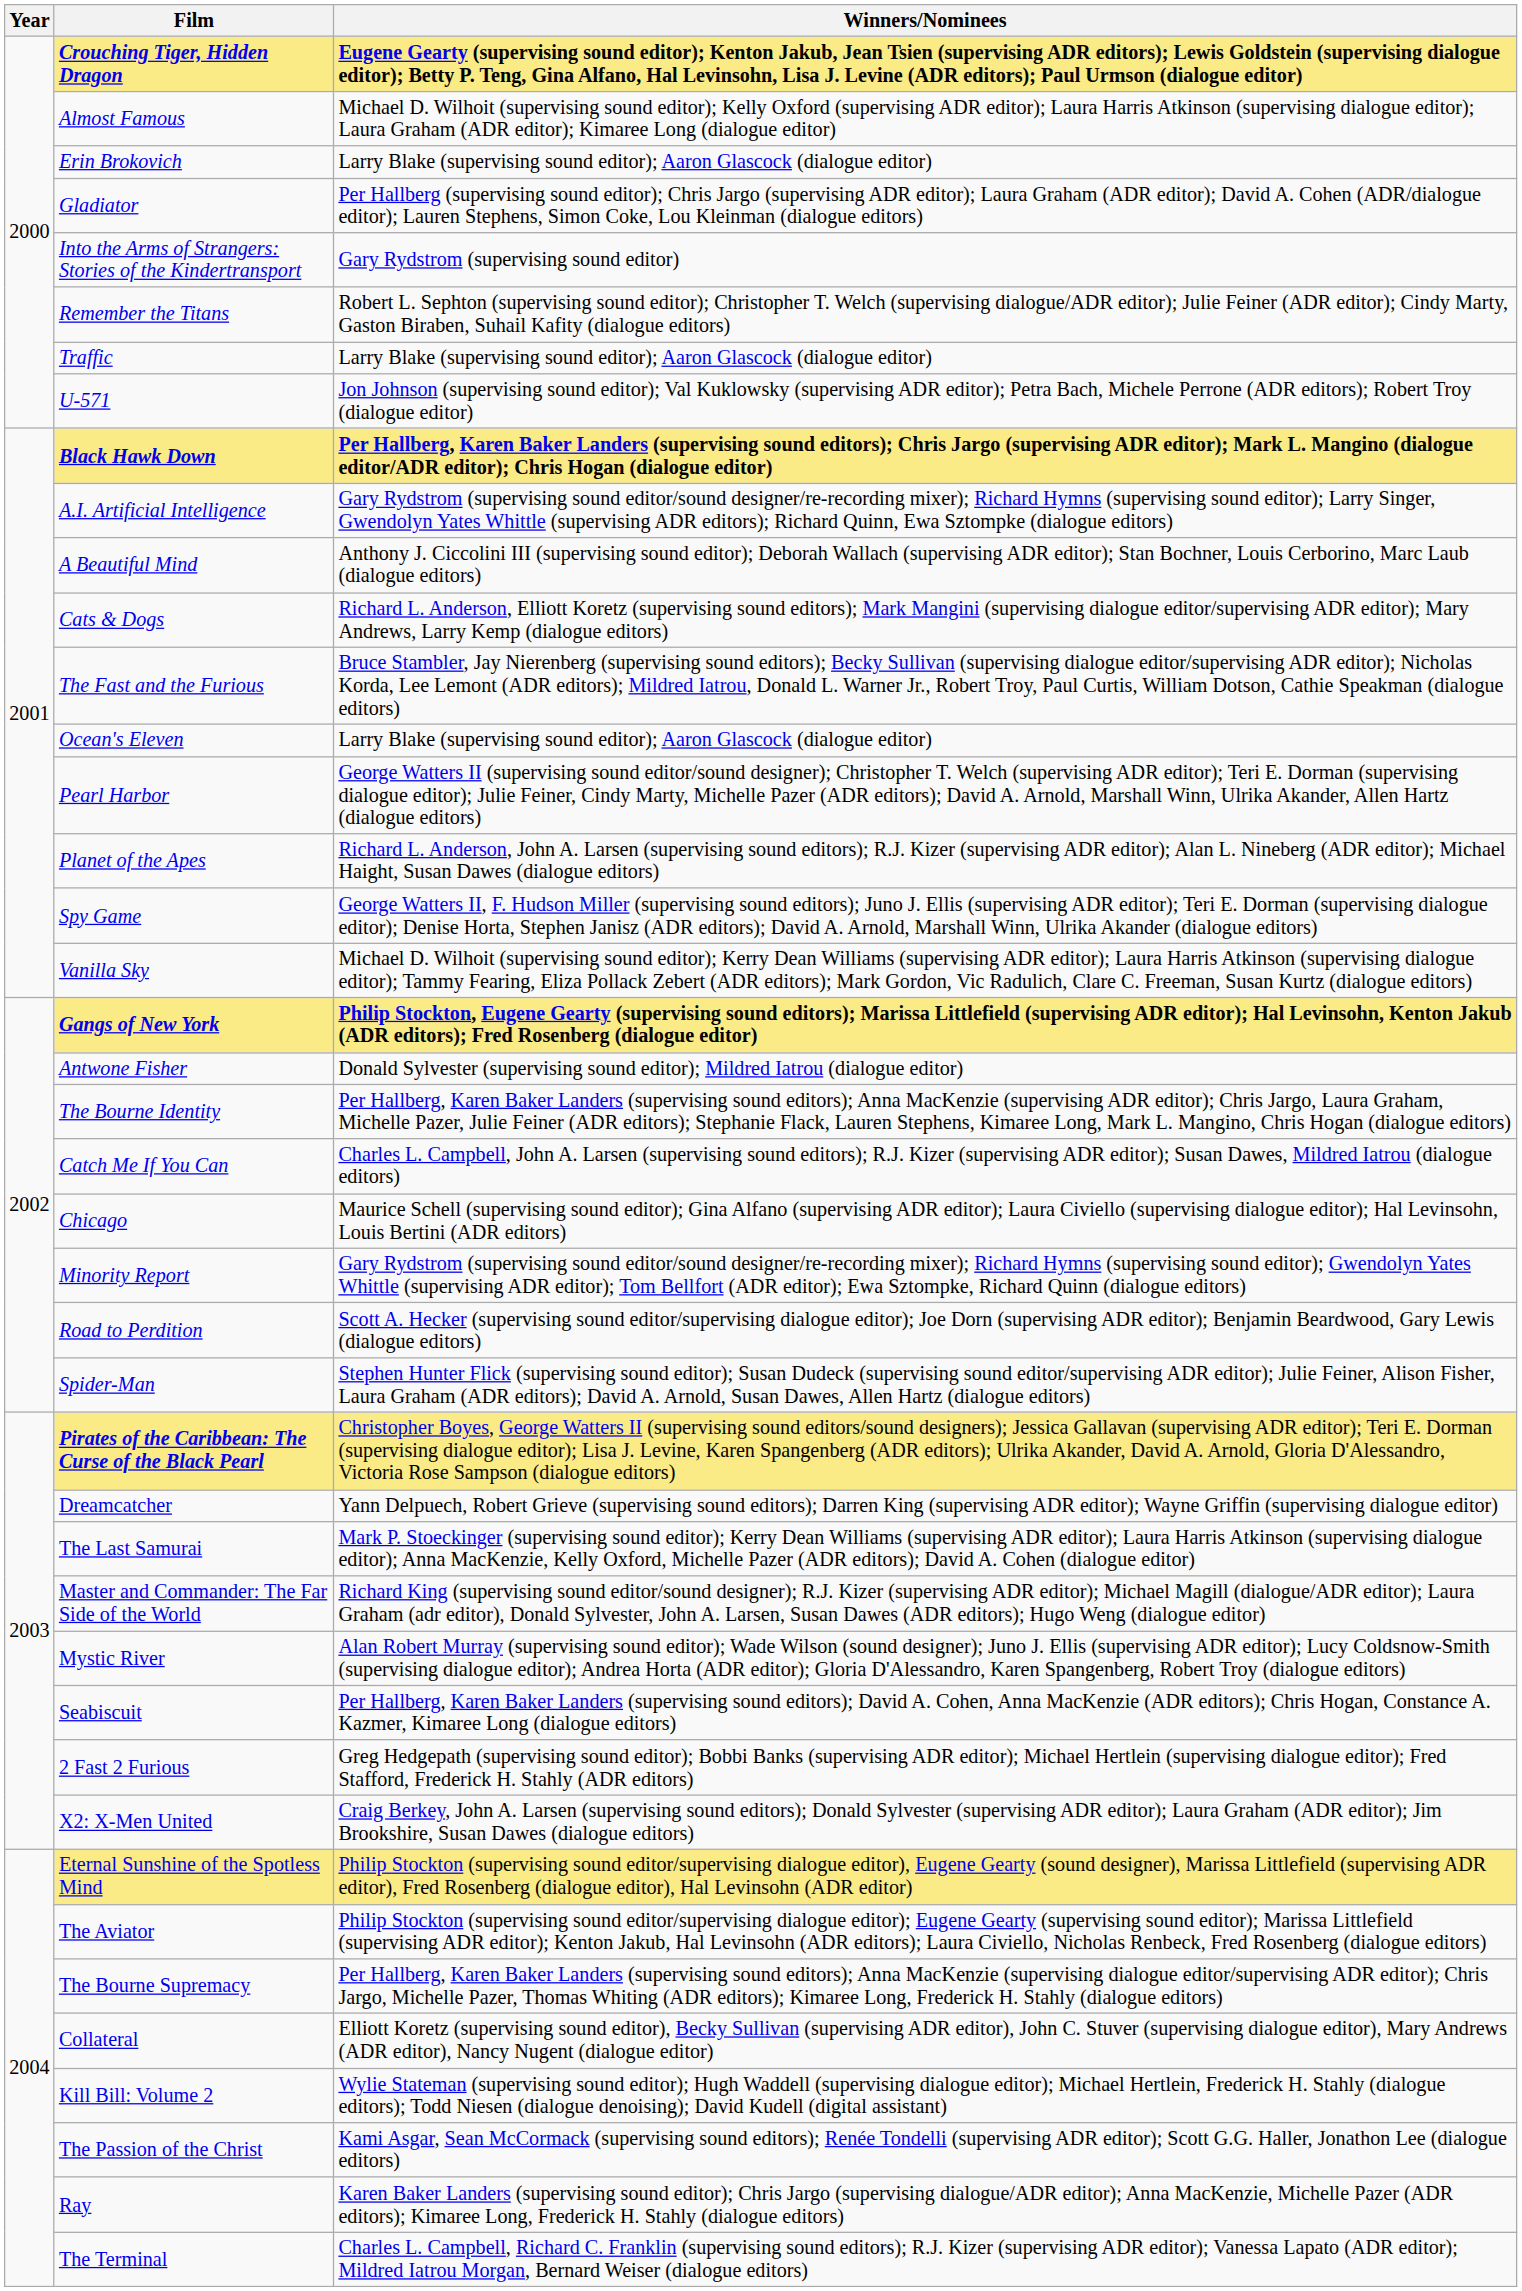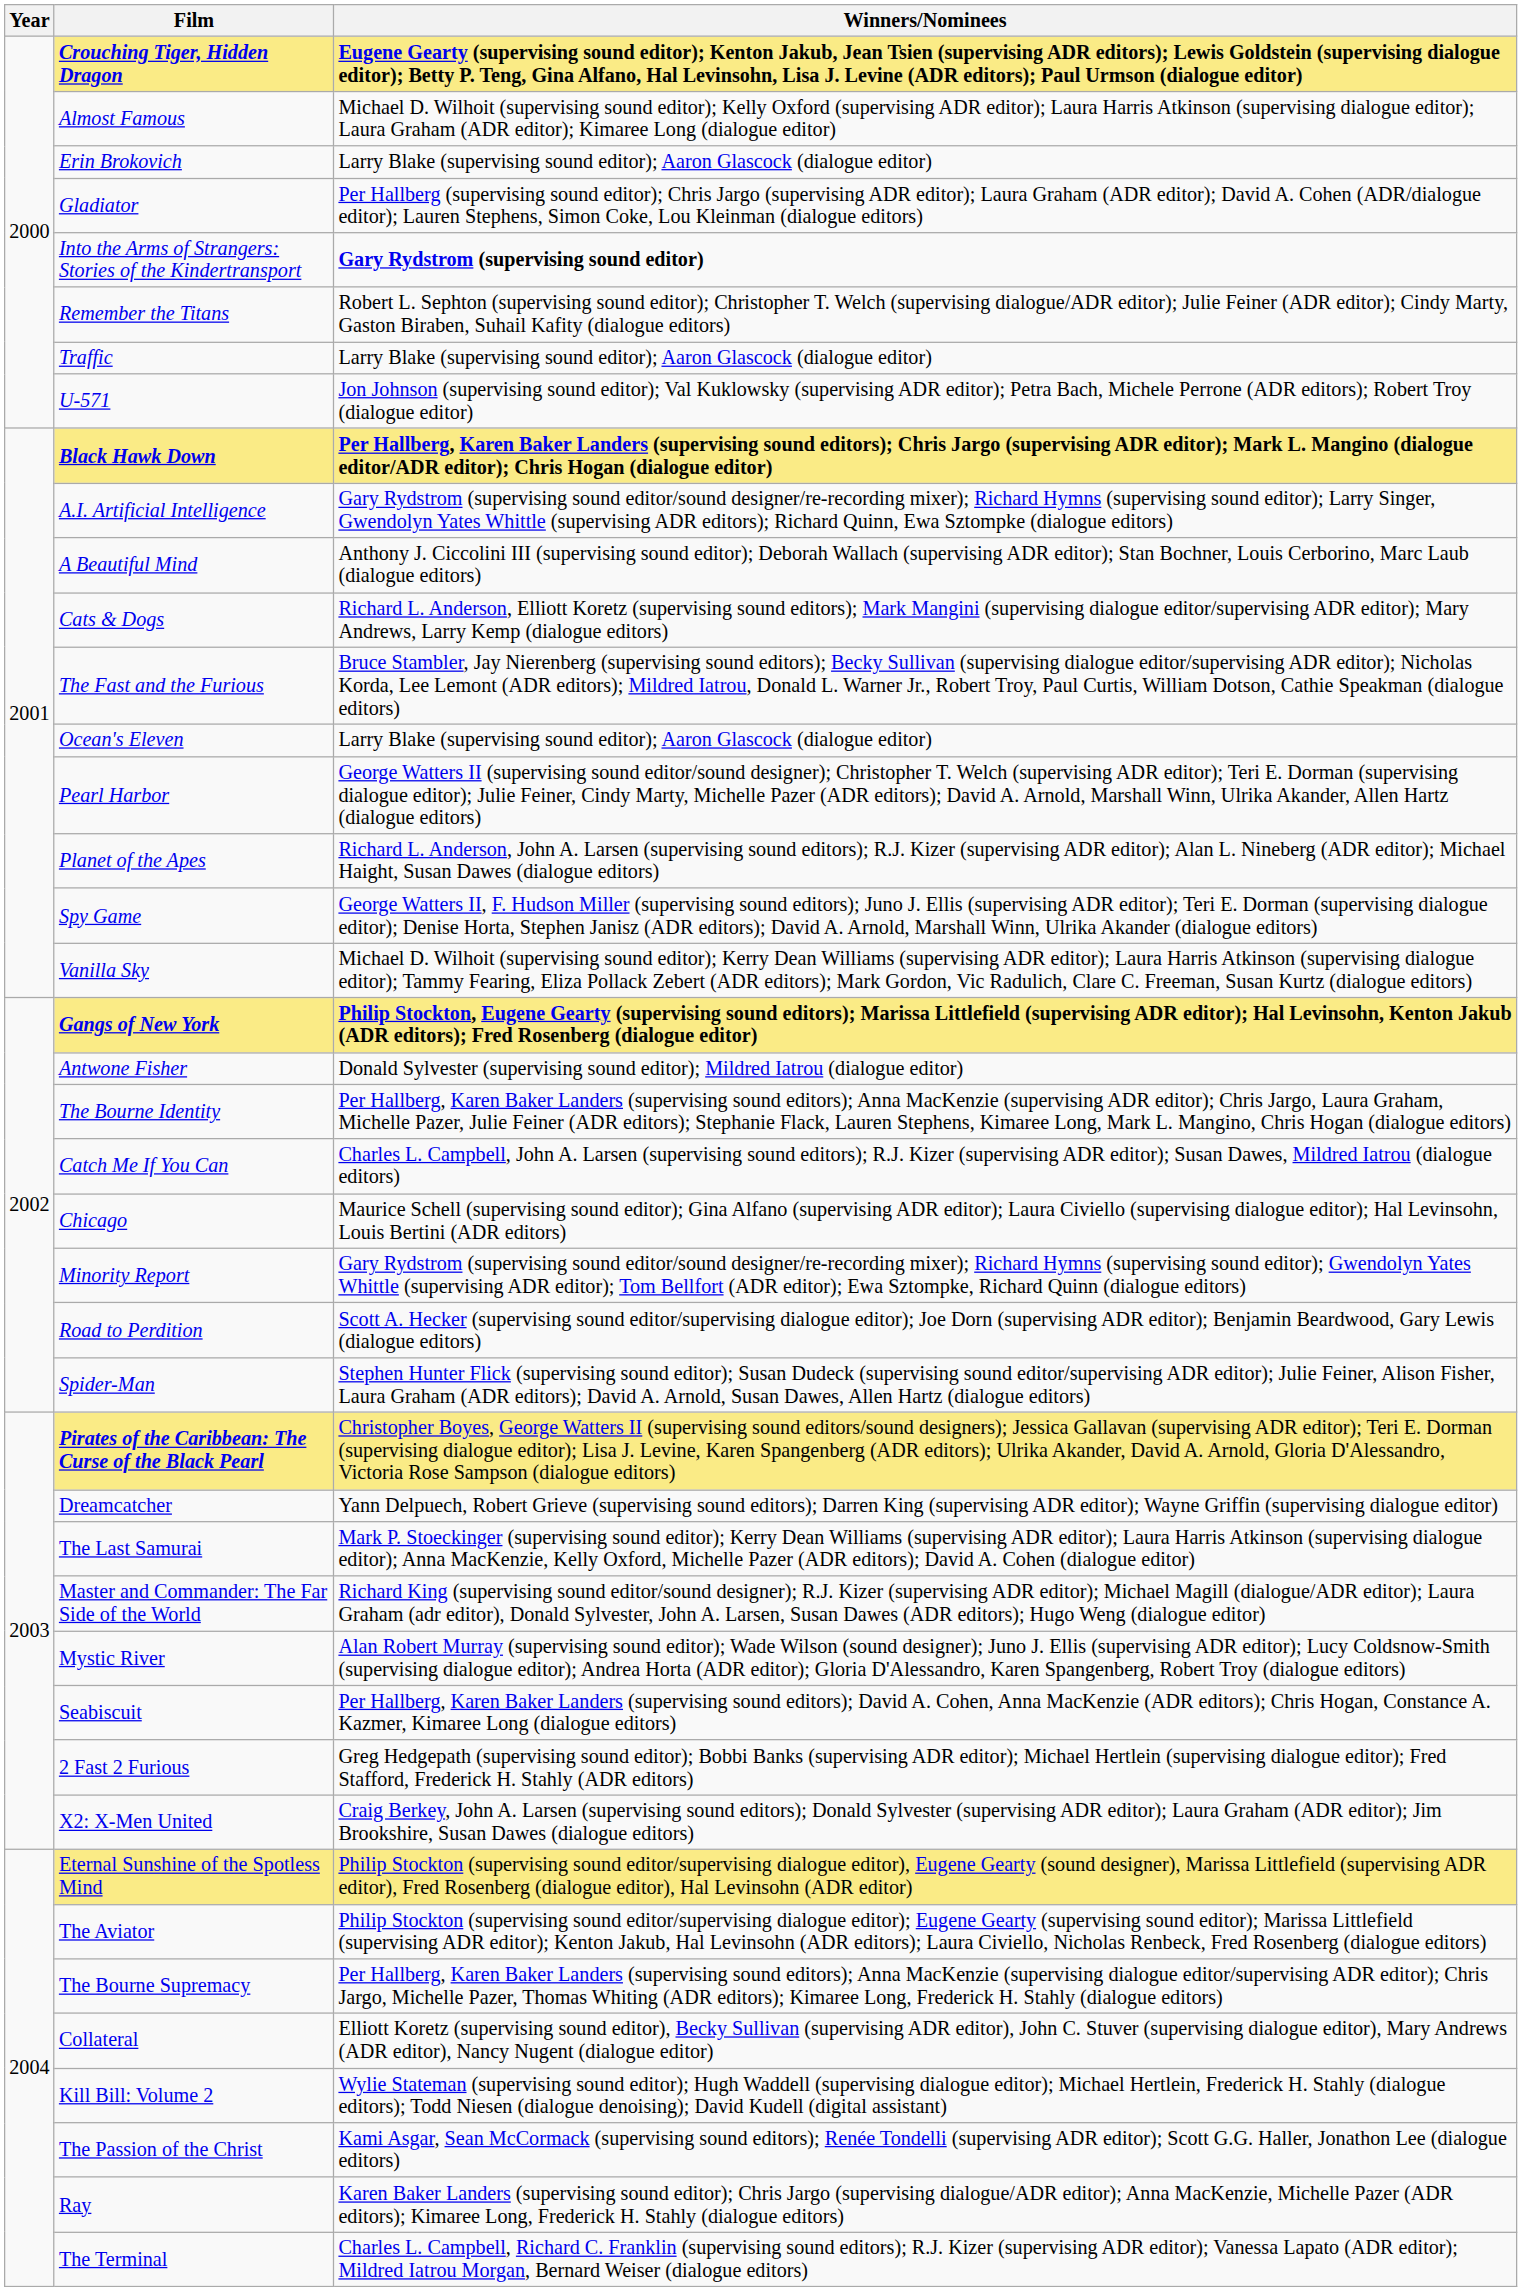(509, 259) normal -> (521, 259) bold
